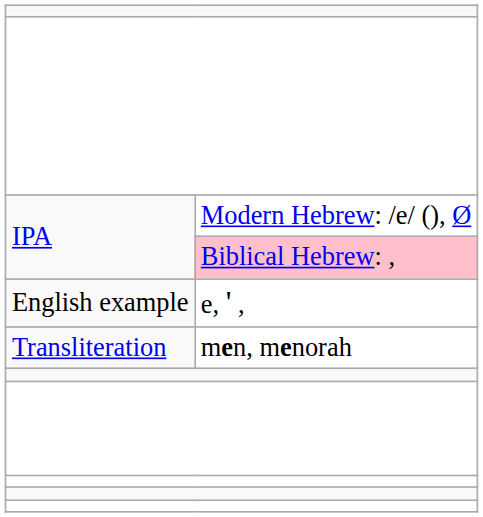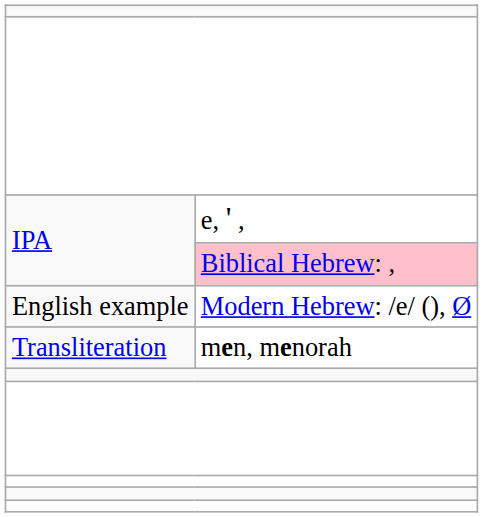(336, 215) Modern Hebrew: /e/ (), Ø -> (223, 218) e, ' ,
(223, 302) e, ' , -> (336, 305) Modern Hebrew: /e/ (), Ø
